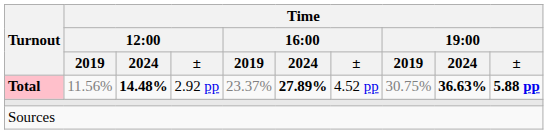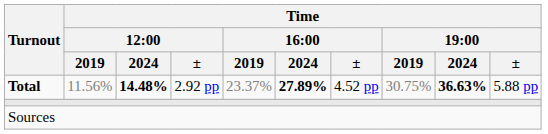(24, 87) pink background -> (24, 87) no background
(517, 87) bold -> (516, 87) normal
